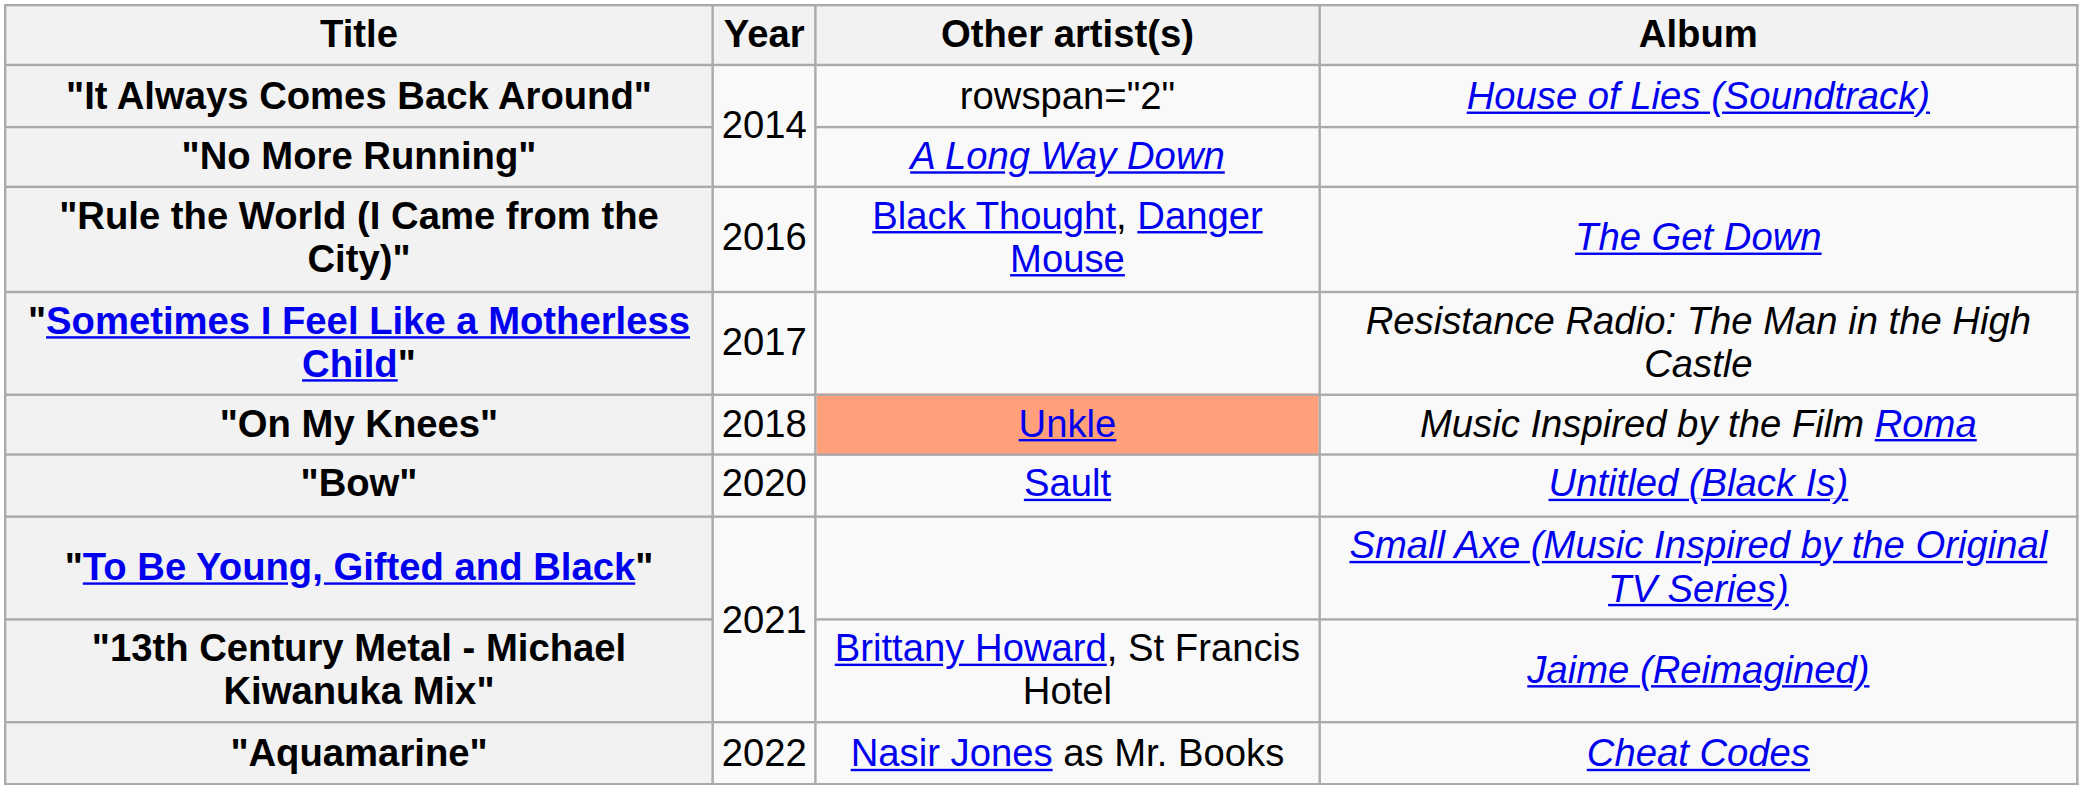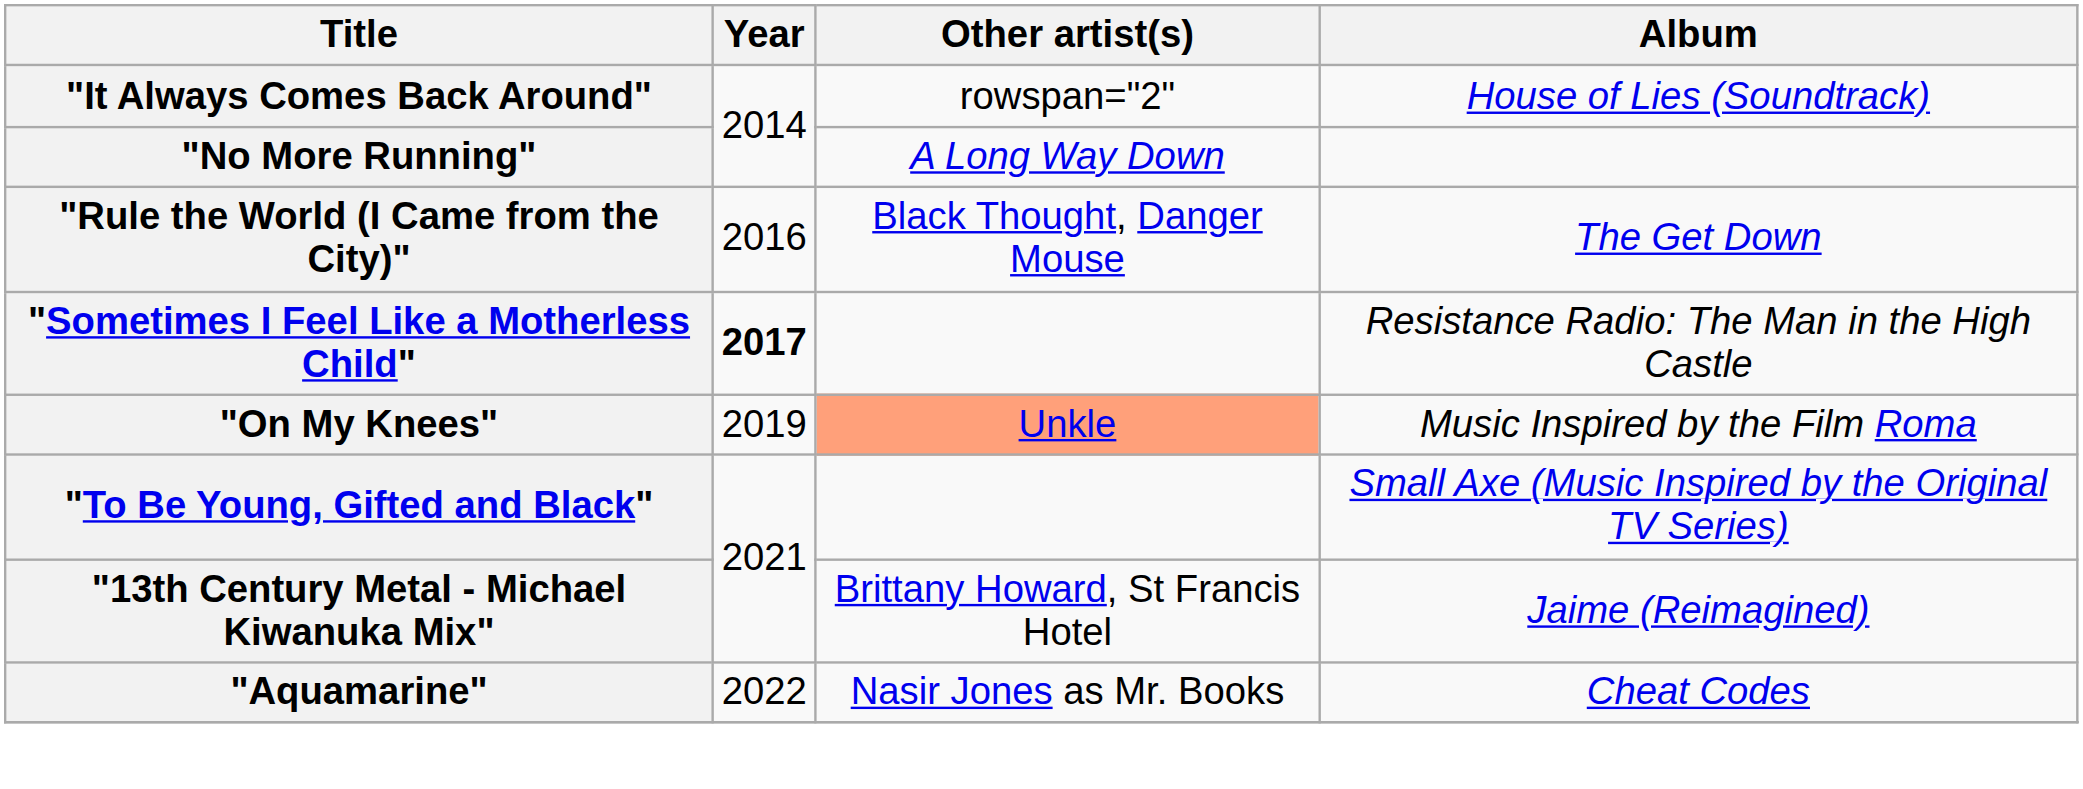(764, 341) normal -> (764, 341) bold
(764, 424) 2018 -> (764, 424) 2019
- row: (359, 484)
